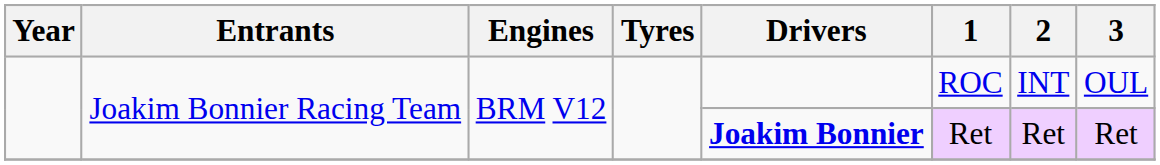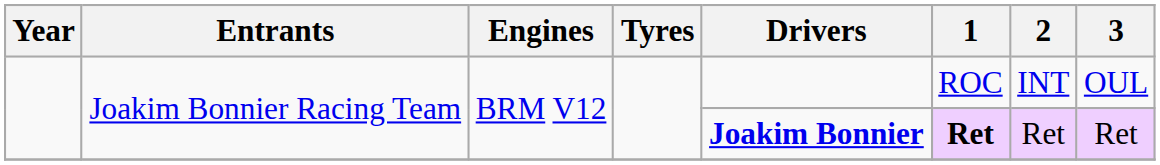(970, 133) normal -> (970, 133) bold
